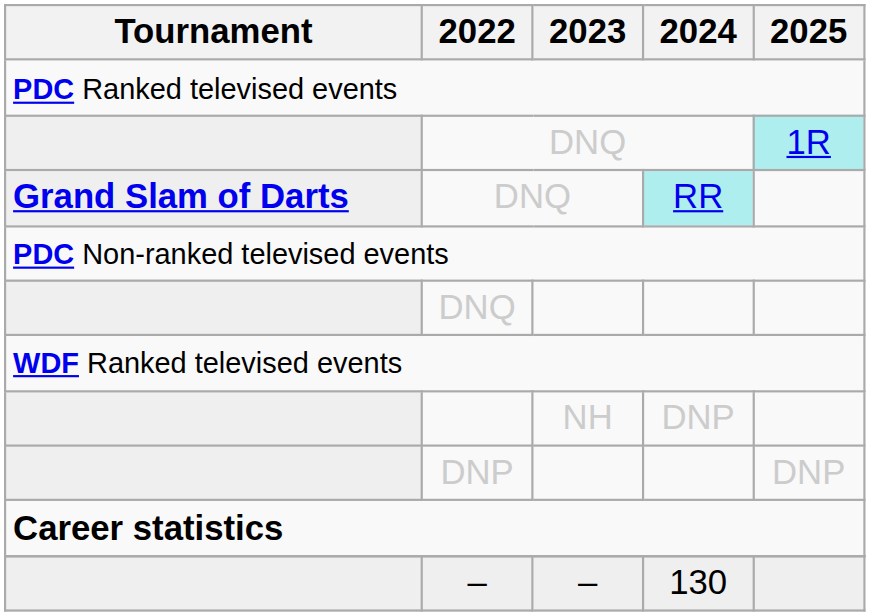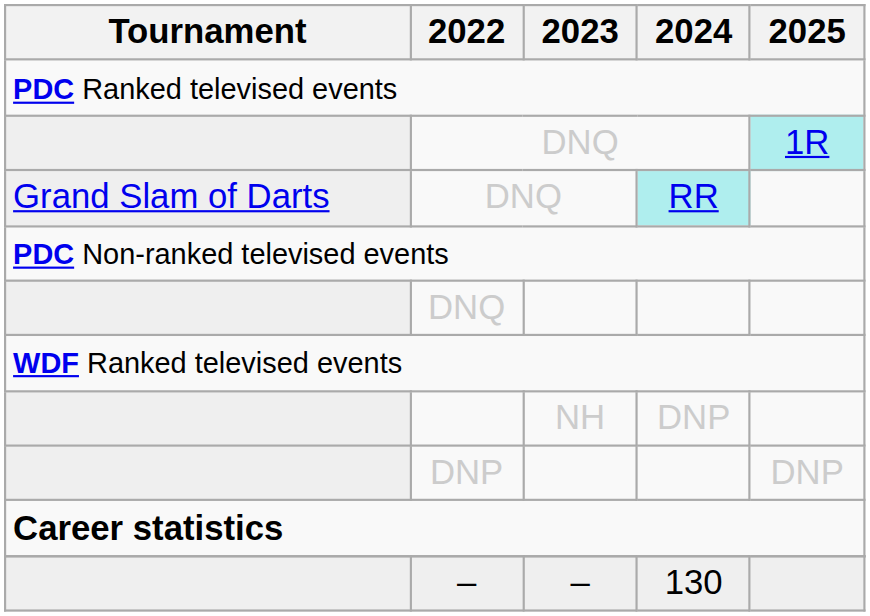(181, 197) bold -> (171, 197) normal
